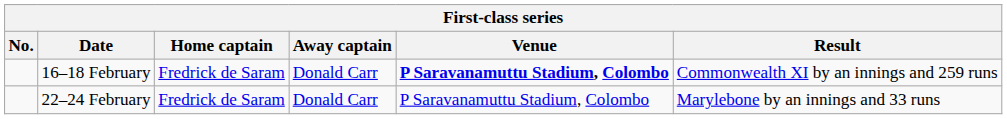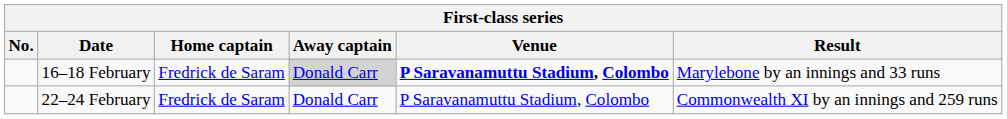(335, 72) no background -> (335, 72) lightgrey background
(837, 72) Commonwealth XI by an innings and 259 runs -> (809, 72) Marylebone by an innings and 33 runs
(809, 99) Marylebone by an innings and 33 runs -> (837, 99) Commonwealth XI by an innings and 259 runs
